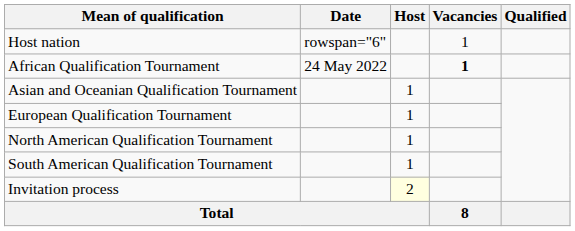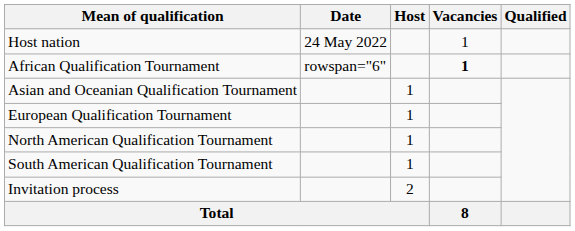(345, 41) rowspan="6" -> (346, 41) 24 May 2022
(346, 66) 24 May 2022 -> (345, 66) rowspan="6"
(410, 189) lightyellow background -> (410, 189) no background
